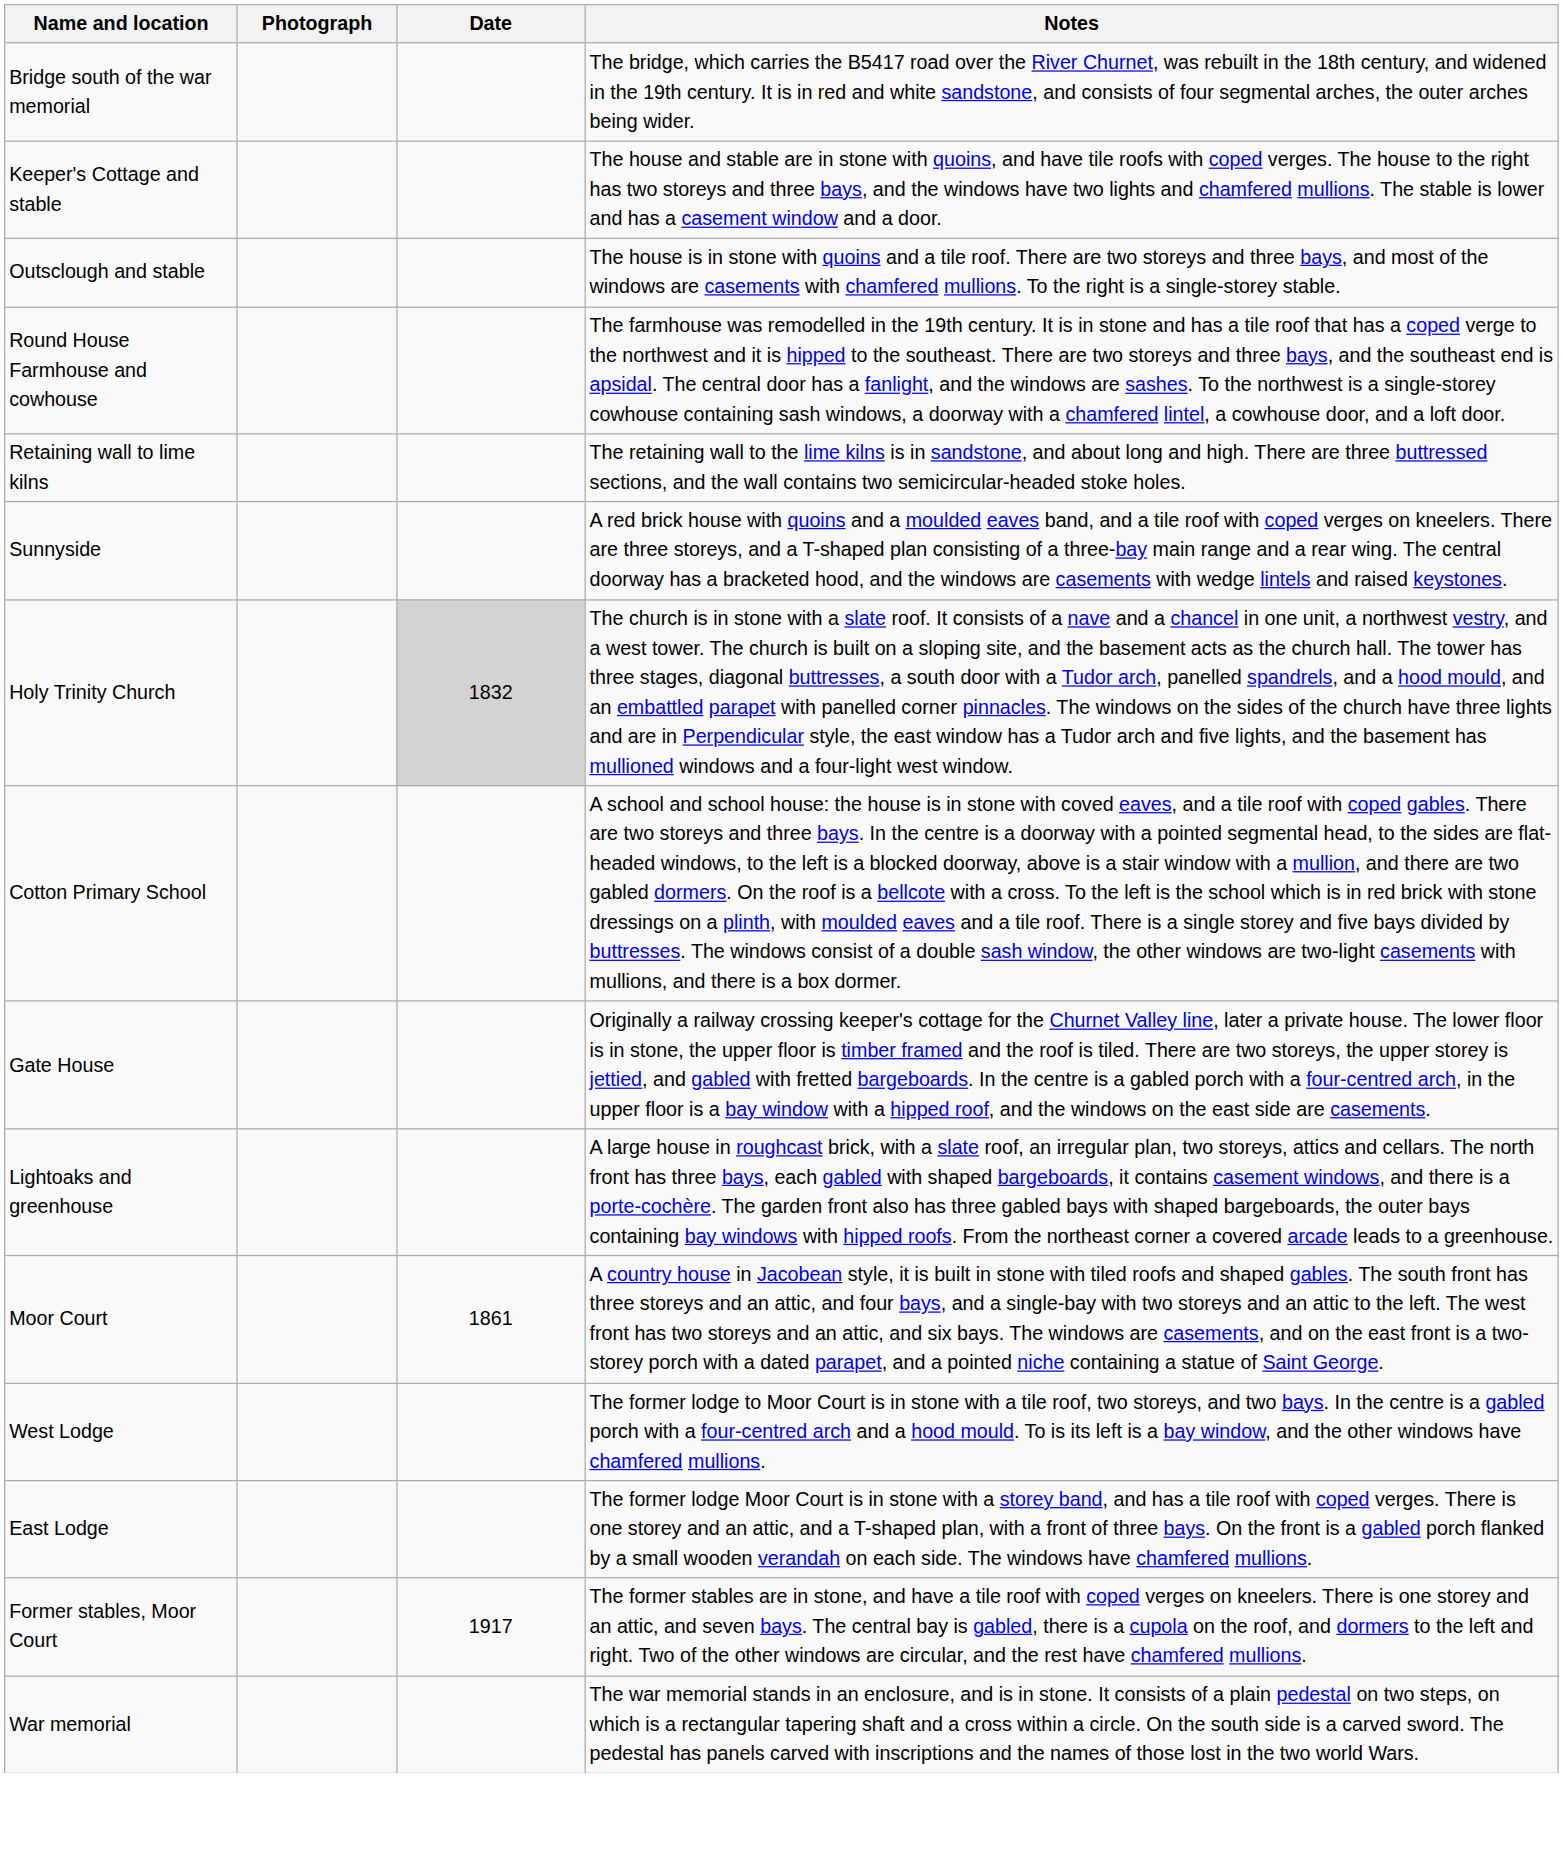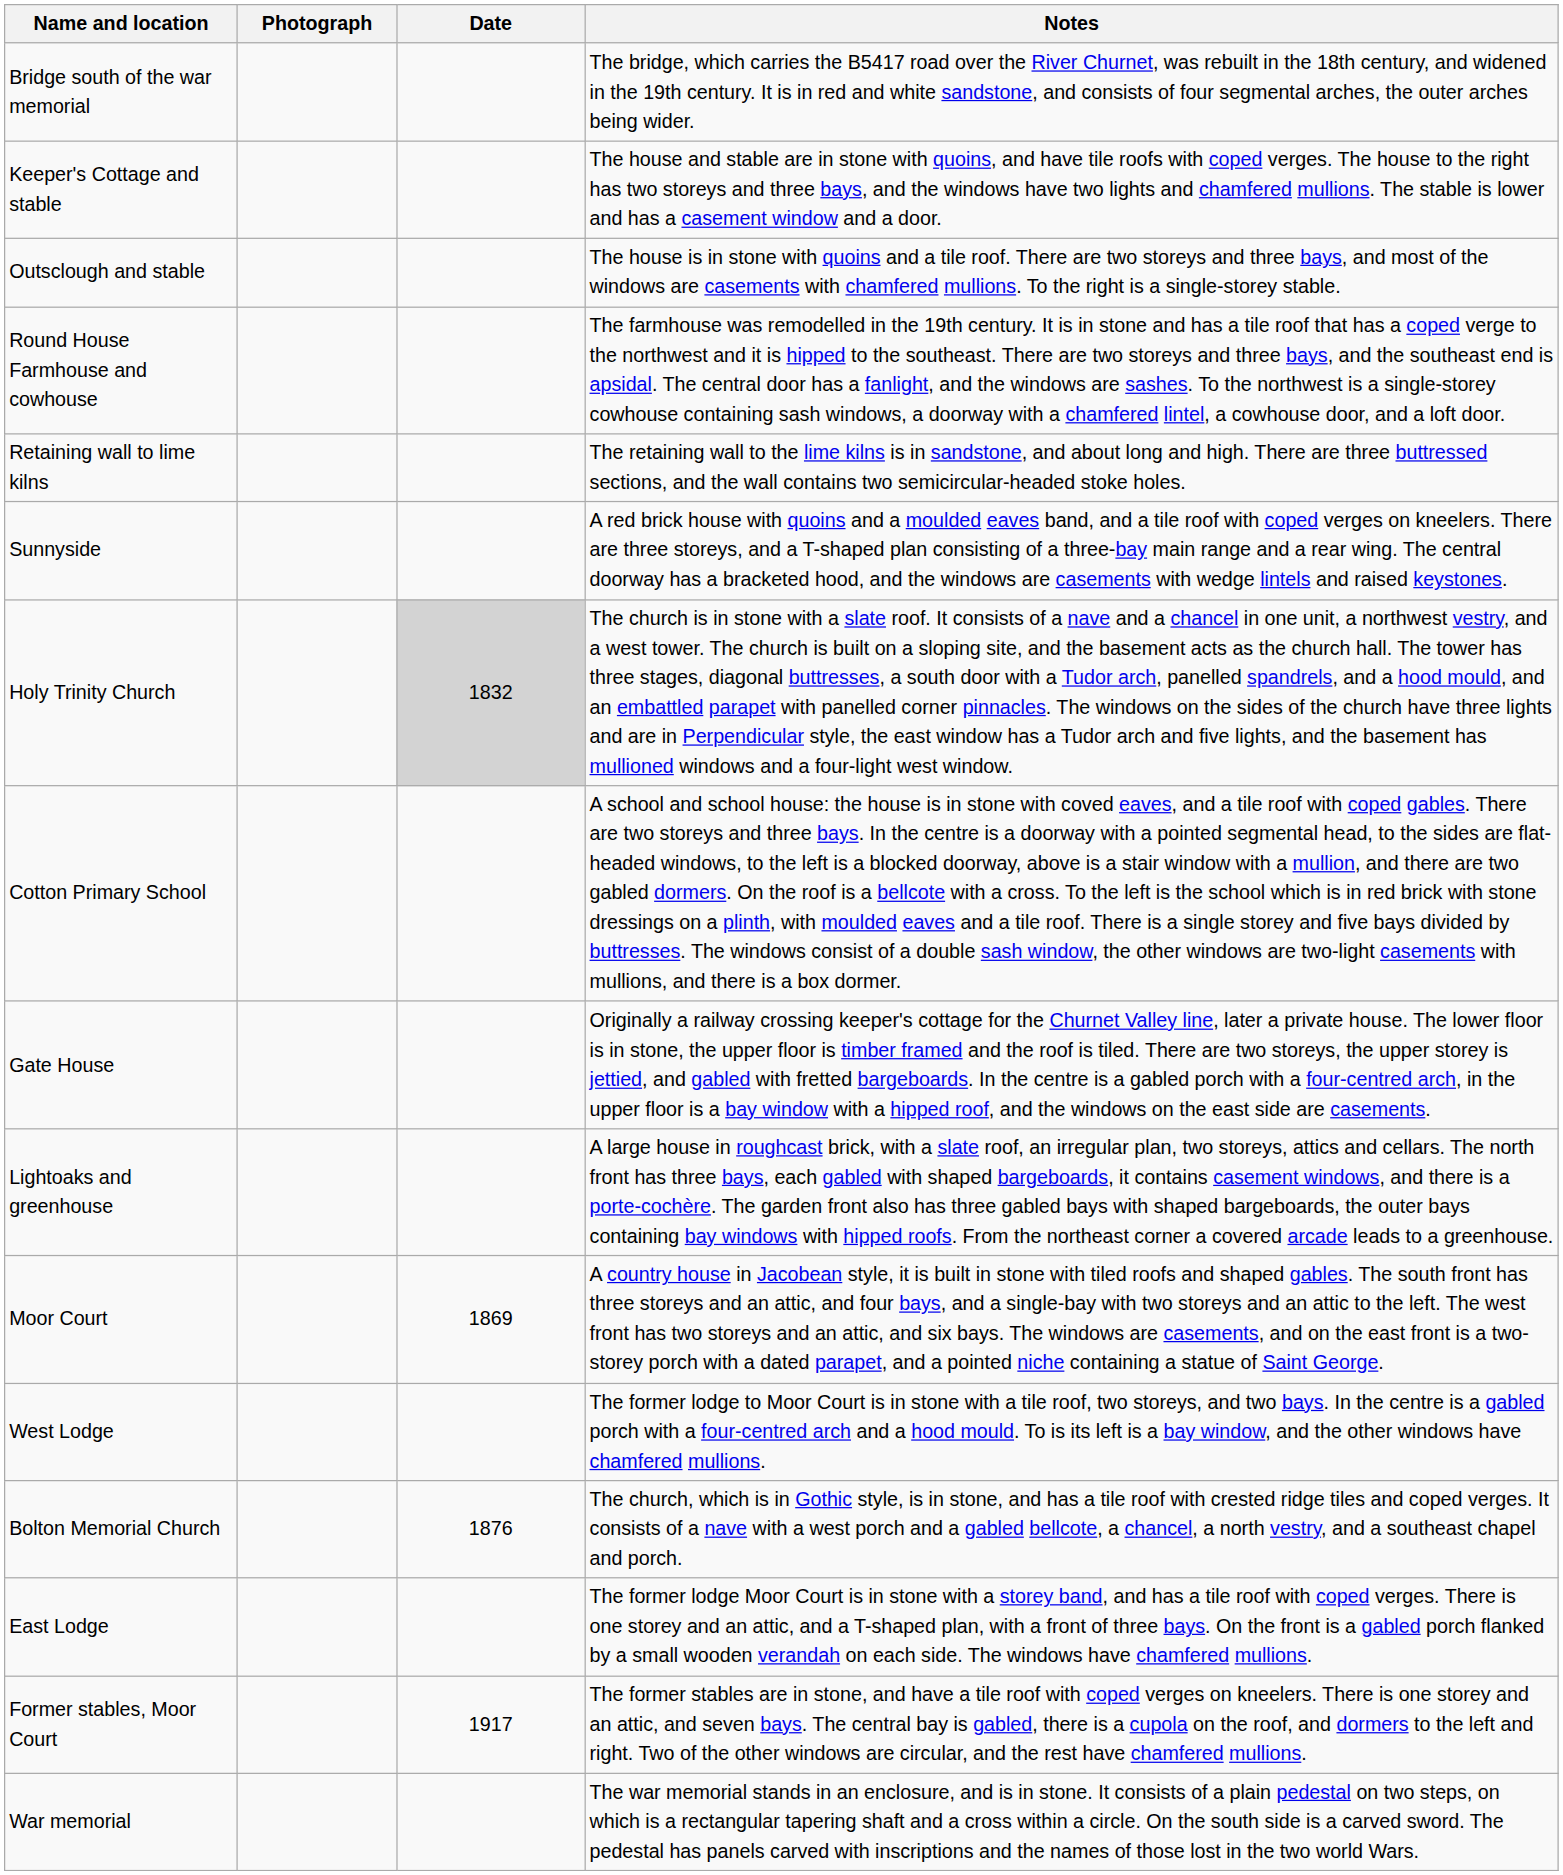(491, 1319) 1861 -> (491, 1319) 1869
+ row: (115, 1529)
